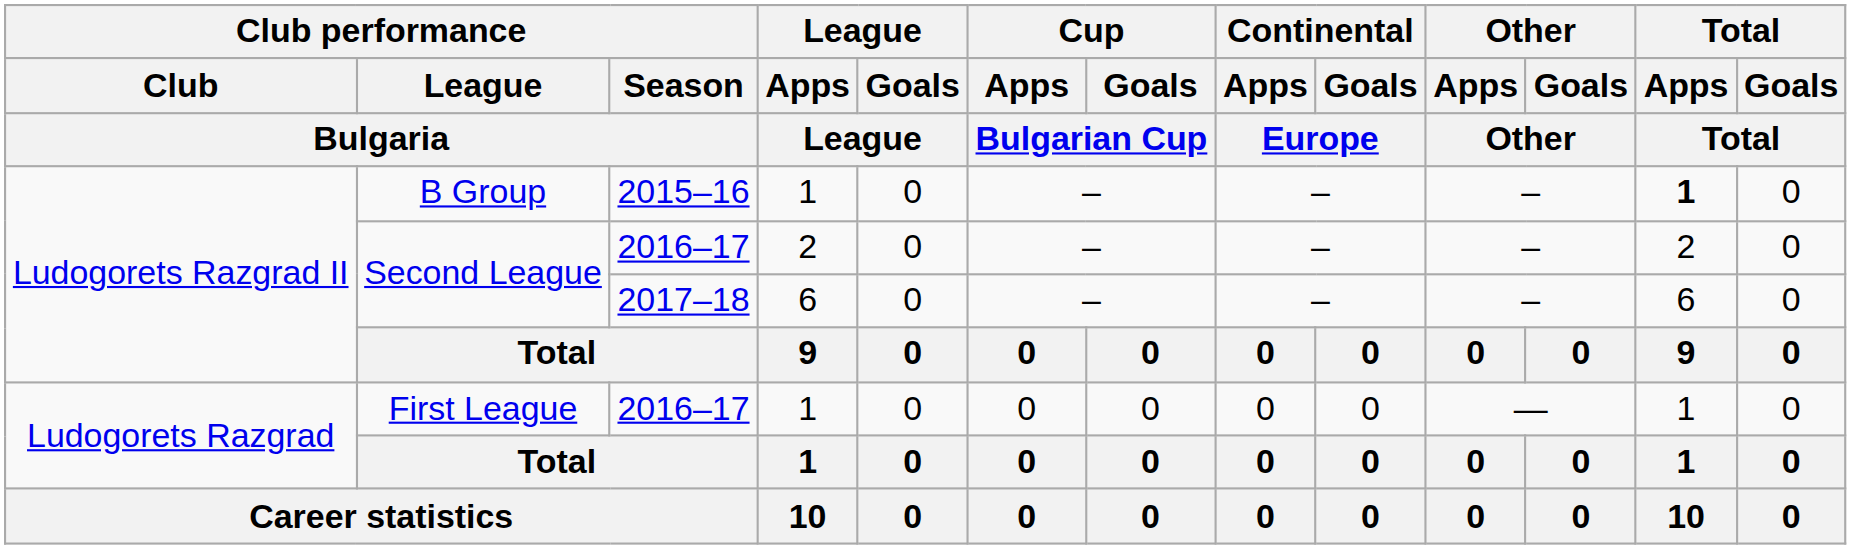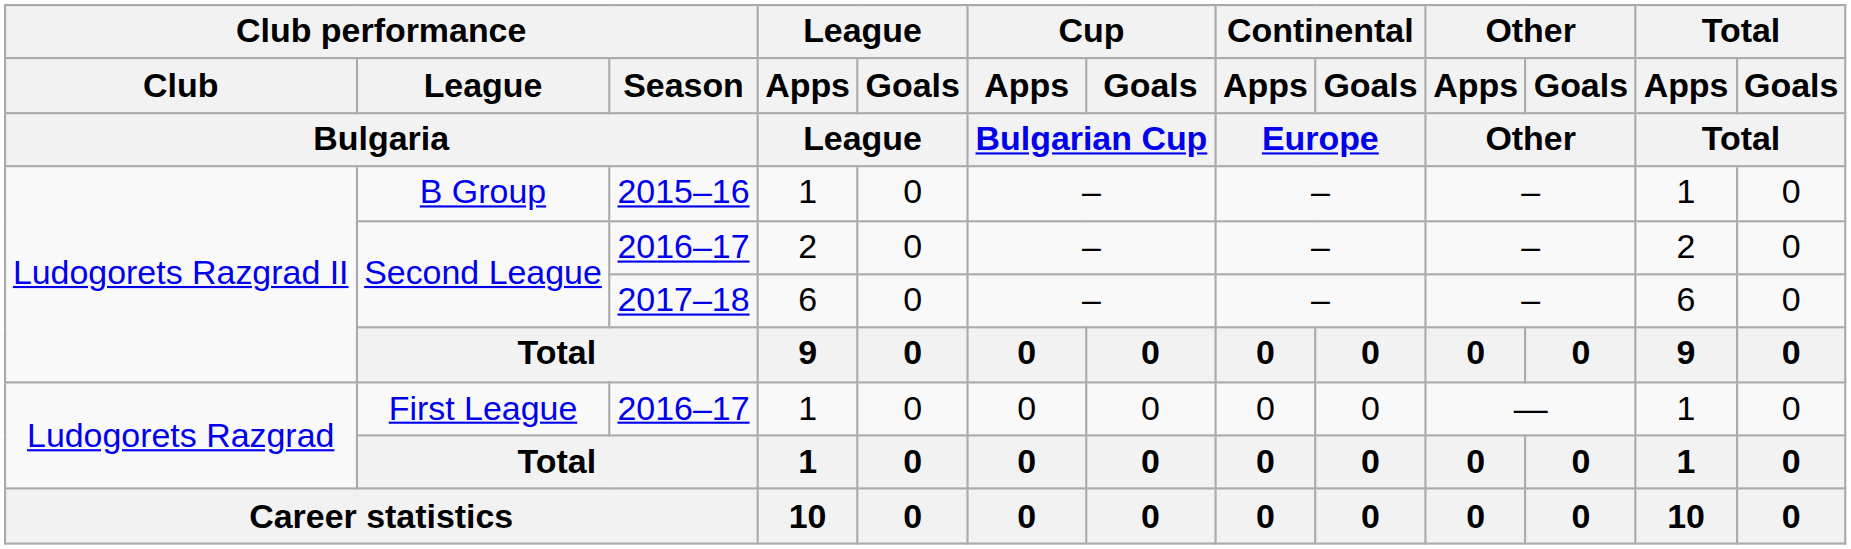(1686, 192) bold -> (1686, 192) normal
